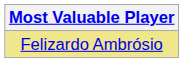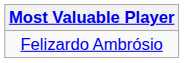(92, 44) khaki background -> (92, 44) no background
